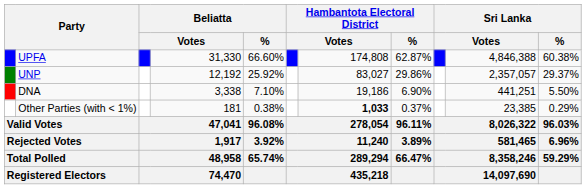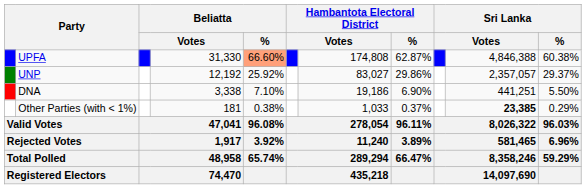(266, 58) no background -> (266, 58) lightsalmon background
(375, 108) bold -> (375, 108) normal
(520, 108) normal -> (520, 108) bold
